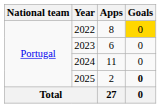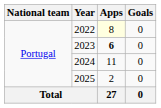(111, 29) no background -> (111, 29) lightyellow background
(140, 29) gold background -> (140, 29) no background
(111, 45) normal -> (111, 45) bold
(140, 78) bold -> (140, 78) normal
